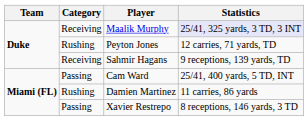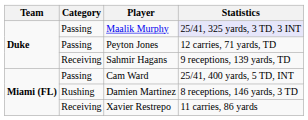(81, 29) Receiving -> (76, 29) Passing
(78, 44) Rushing -> (76, 44) Passing
(219, 91) 11 carries, 86 yards -> (239, 91) 8 receptions, 146 yards, 3 TD
(76, 107) Passing -> (81, 107) Receiving
(239, 107) 8 receptions, 146 yards, 3 TD -> (219, 107) 11 carries, 86 yards
